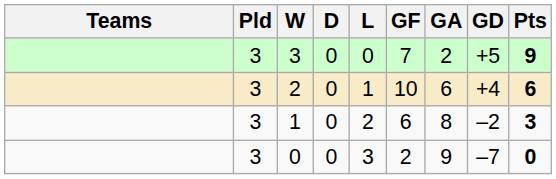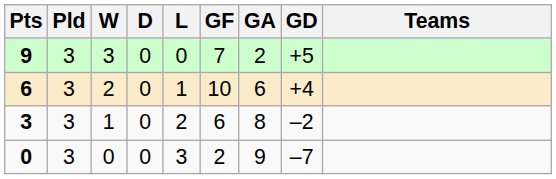columns swapped: (119, 21) <-> (530, 21)
